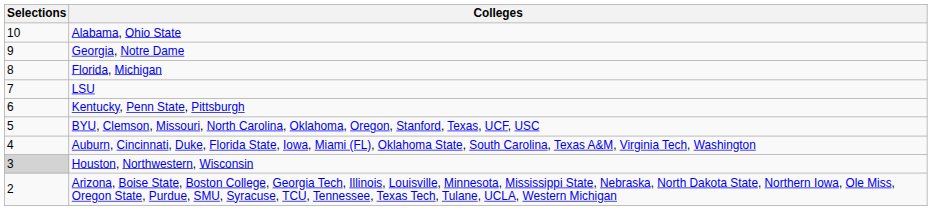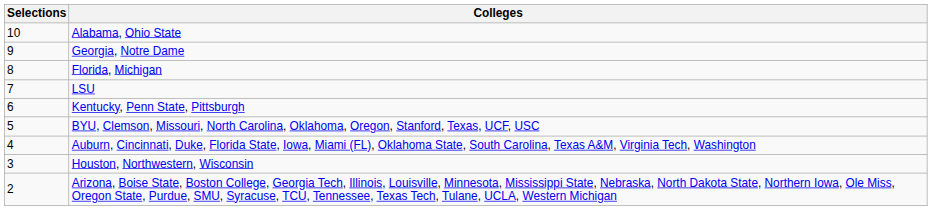(10, 164) lightgrey background -> (10, 164) no background
